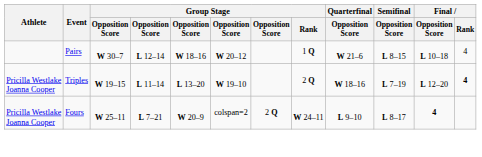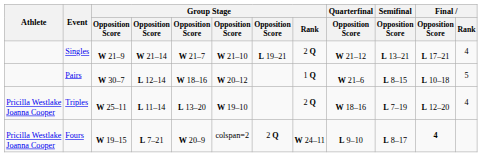+ row: (77, 51)
(465, 51) 4 -> (466, 75) 5
(110, 84) W 19–15 -> (111, 107) W 25–11
(465, 79) bold -> (466, 102) normal
(110, 117) W 25–11 -> (111, 140) W 19–15
